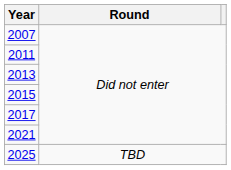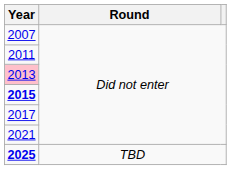(21, 75) no background -> (21, 75) pink background
(21, 95) normal -> (21, 95) bold
(21, 155) normal -> (21, 155) bold
